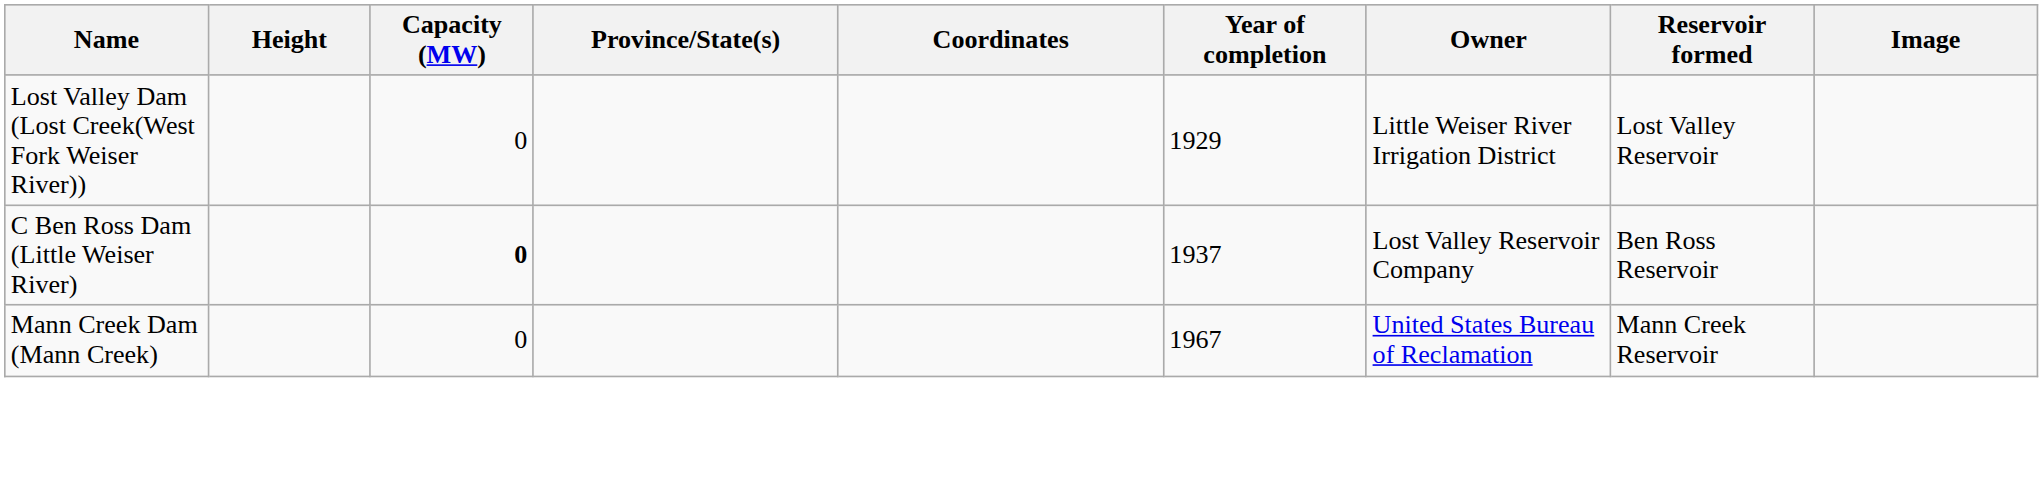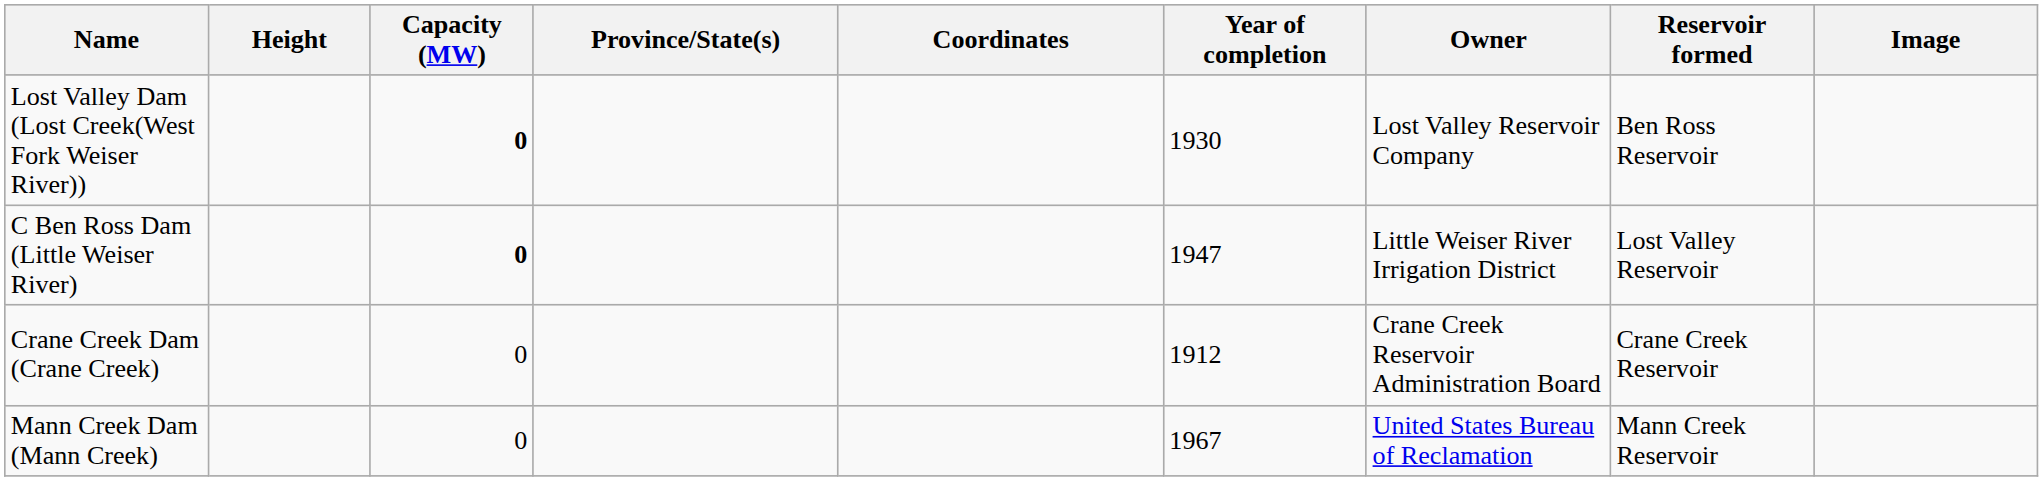(521, 139) normal -> (521, 139) bold
(1195, 139) 1929 -> (1195, 139) 1930
(1472, 139) Little Weiser River Irrigation District -> (1486, 139) Lost Valley Reservoir Company
(1676, 139) Lost Valley Reservoir -> (1667, 139) Ben Ross Reservoir
(1195, 254) 1937 -> (1195, 254) 1947
(1486, 254) Lost Valley Reservoir Company -> (1472, 254) Little Weiser River Irrigation District
(1667, 254) Ben Ross Reservoir -> (1676, 254) Lost Valley Reservoir
+ row: (105, 354)
